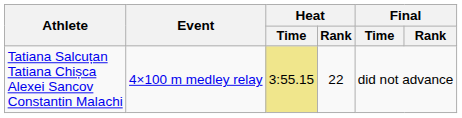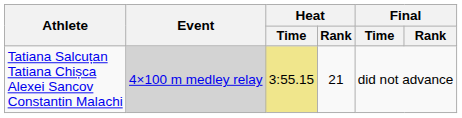(196, 80) no background -> (196, 80) lightgrey background
(336, 80) 22 -> (336, 80) 21
